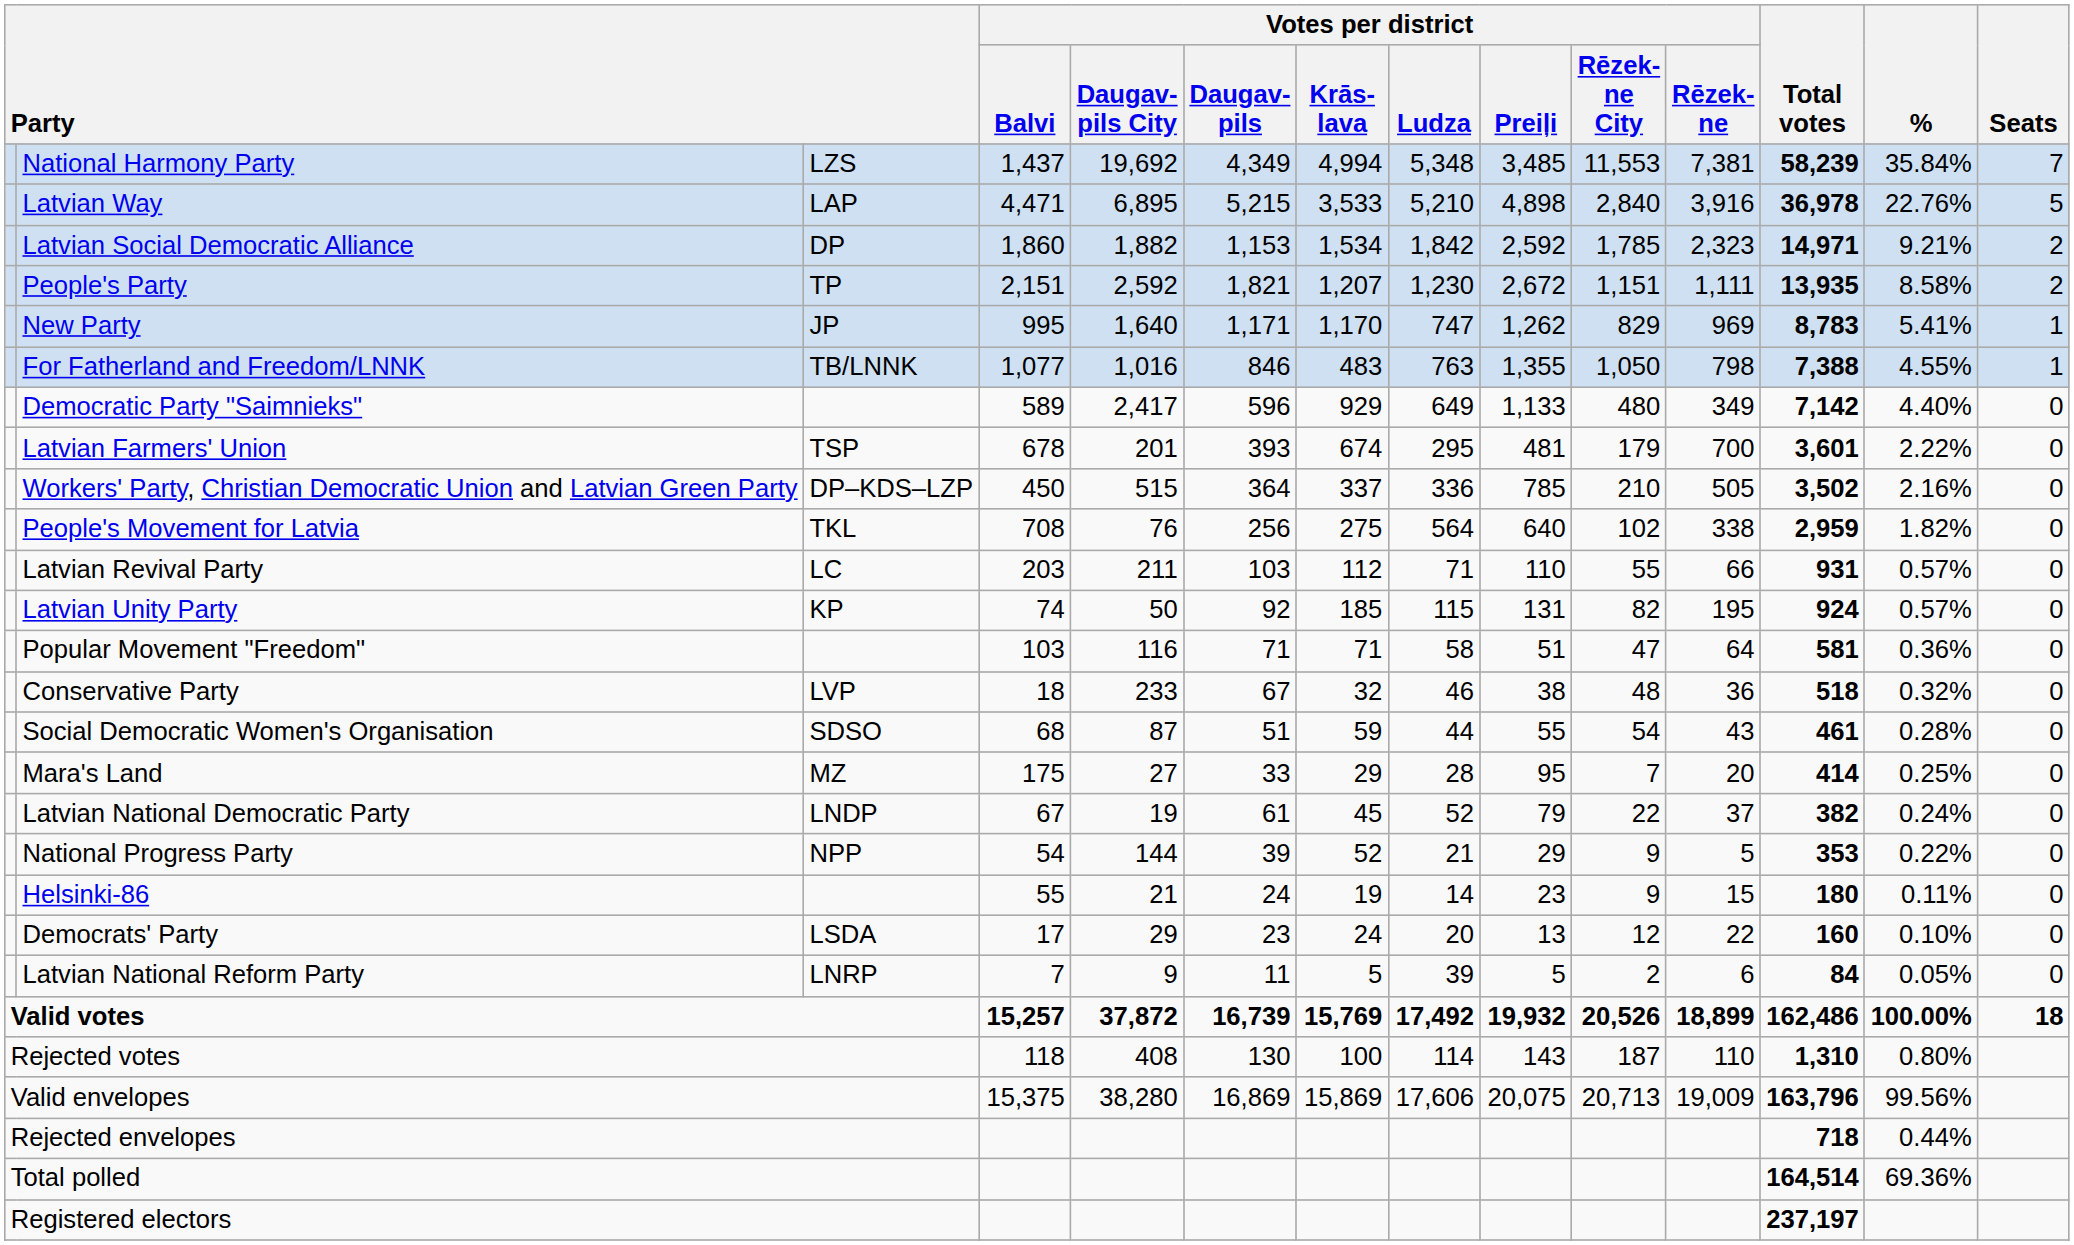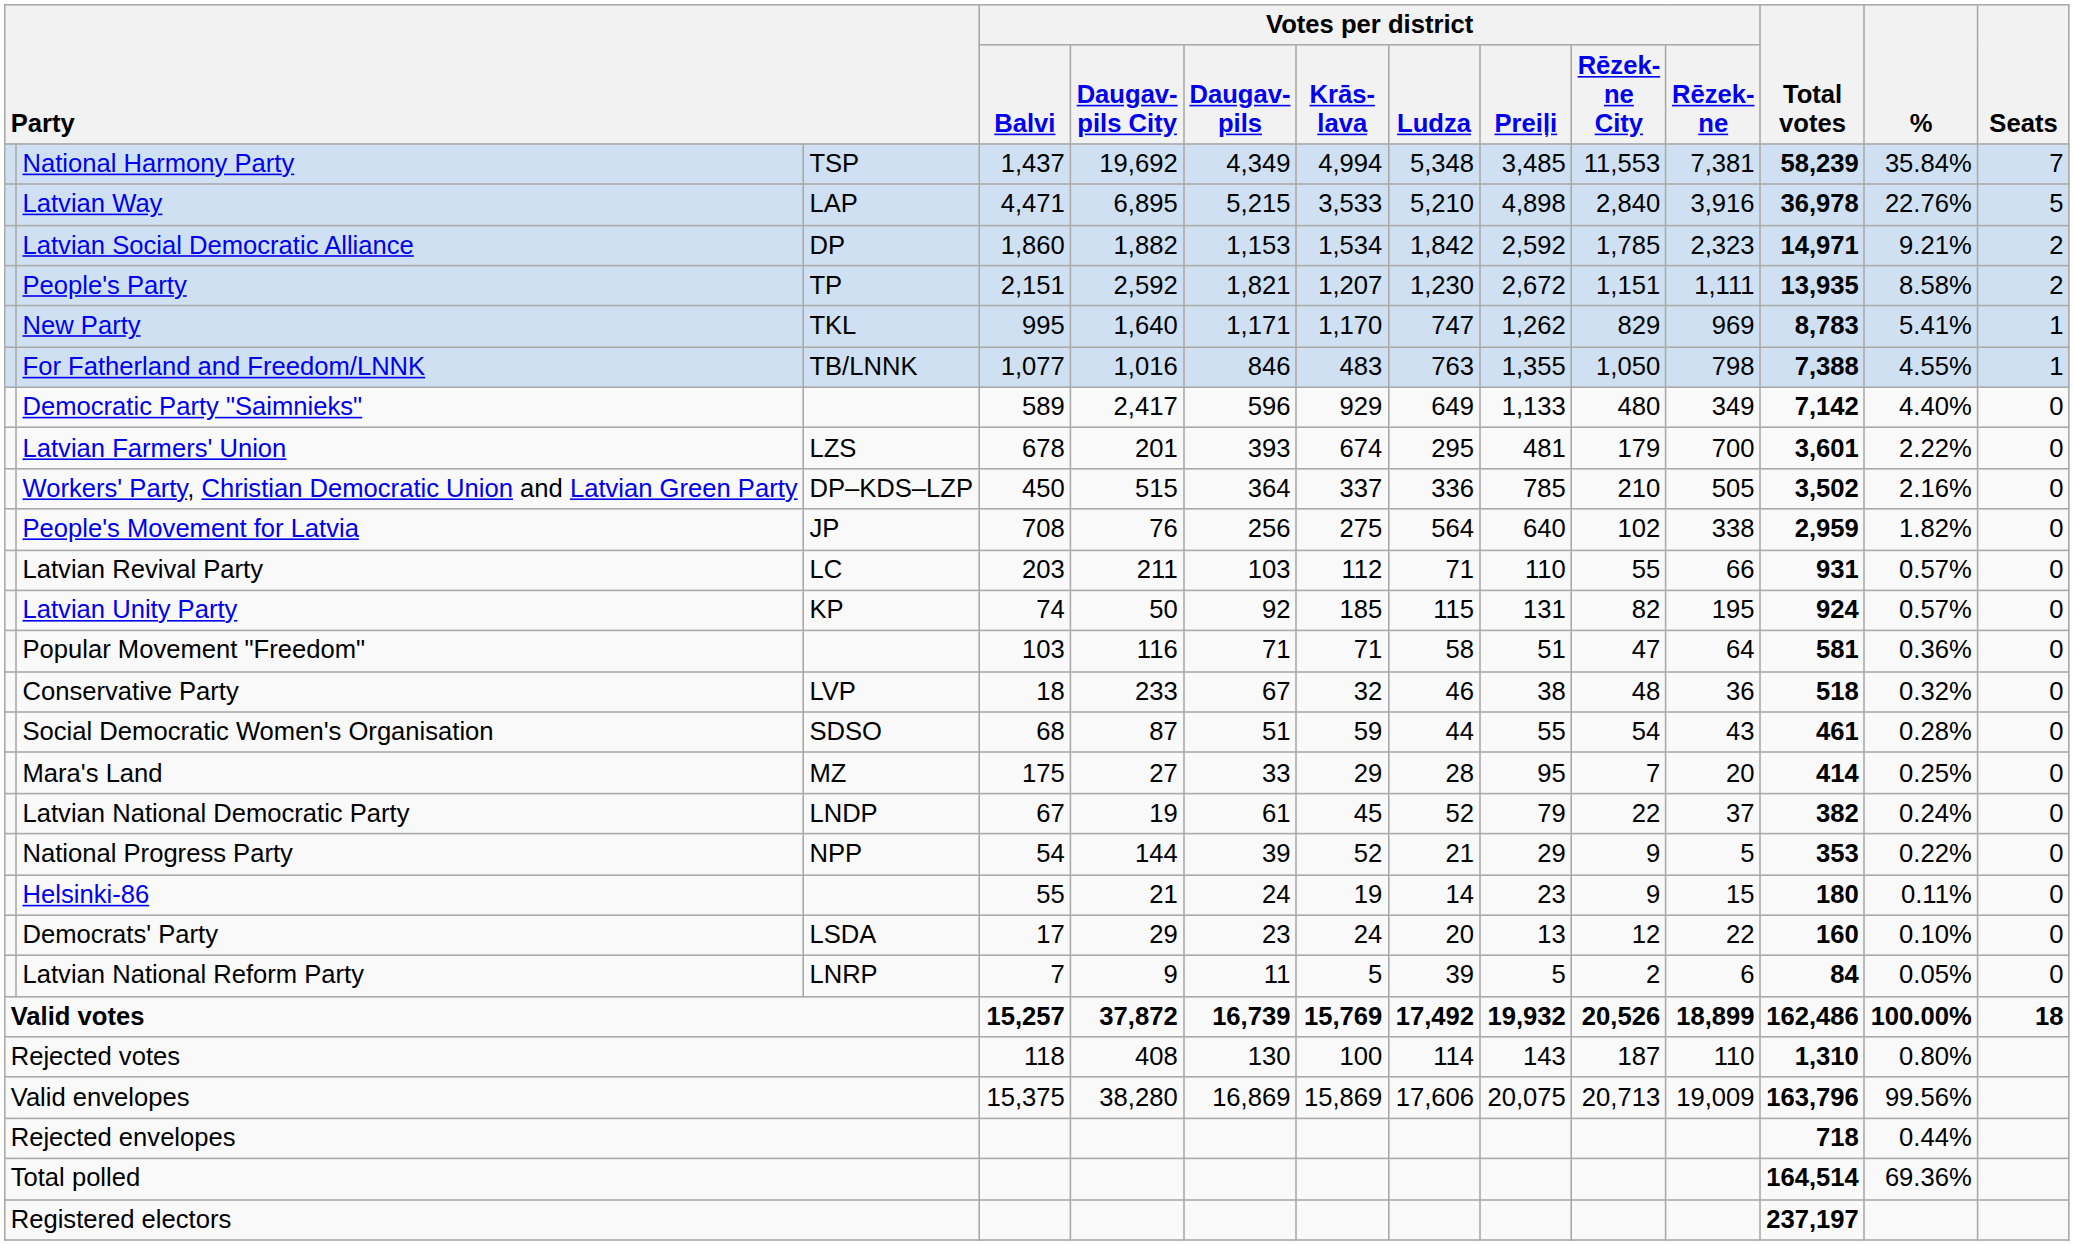(833, 163) LZS -> (834, 163) TSP
(824, 326) JP -> (833, 326) TKL
(834, 447) TSP -> (833, 447) LZS
(833, 529) TKL -> (824, 529) JP
